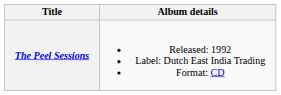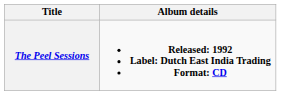(188, 61) normal -> (188, 61) bold
